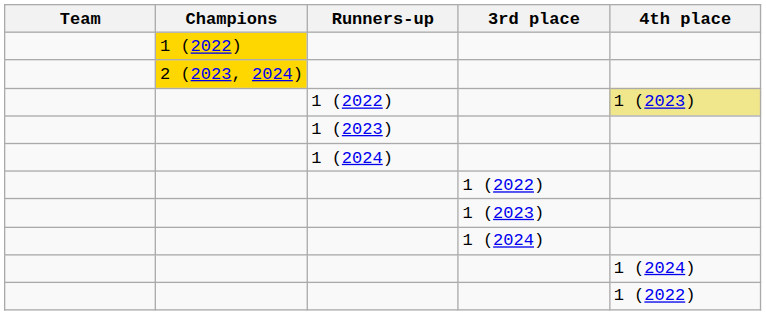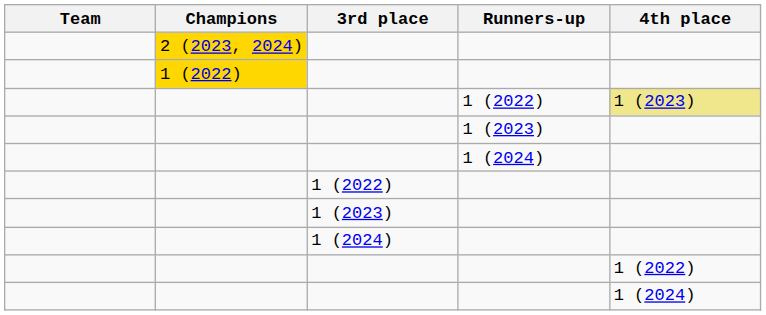columns swapped: (383, 19) <-> (534, 19)
(201, 46) 1 (2022) -> (232, 46) 2 (2023, 2024)
(232, 74) 2 (2023, 2024) -> (201, 74) 1 (2022)
(655, 268) 1 (2024) -> (655, 268) 1 (2022)
(655, 296) 1 (2022) -> (655, 296) 1 (2024)
